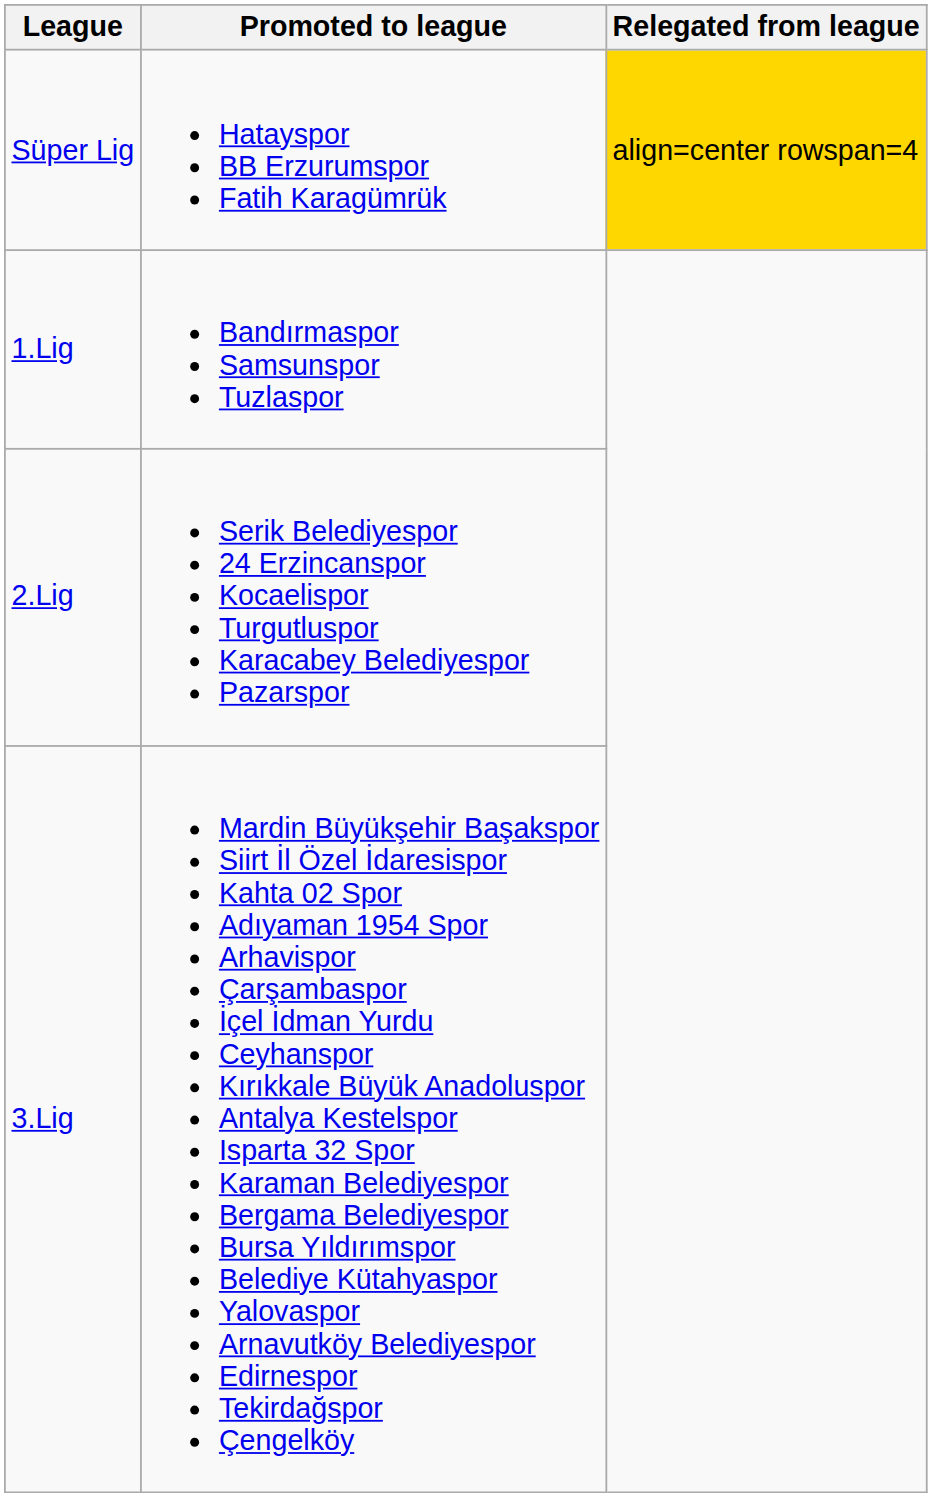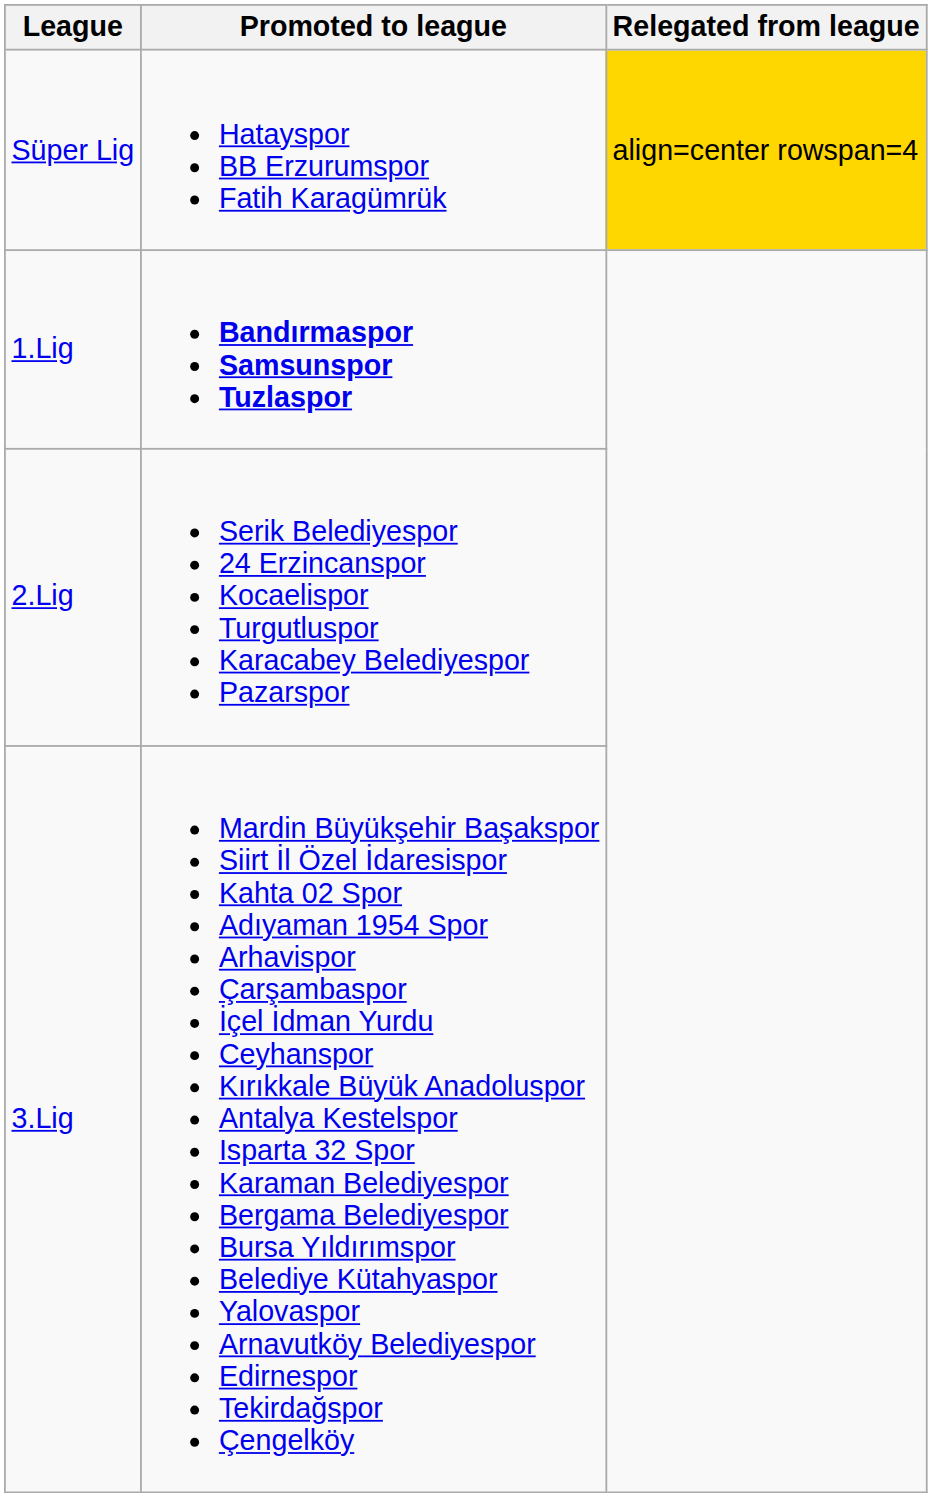(373, 365) normal -> (373, 365) bold
